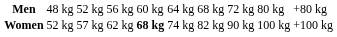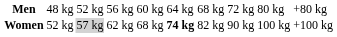(90, 25) no background -> (90, 25) lightgrey background
(150, 25) bold -> (150, 25) normal
(181, 25) normal -> (180, 25) bold
